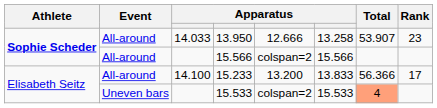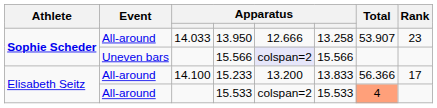(129, 57) All-around -> (135, 57) Uneven bars
(285, 57) no background -> (285, 57) lavender background
(135, 94) Uneven bars -> (129, 94) All-around
